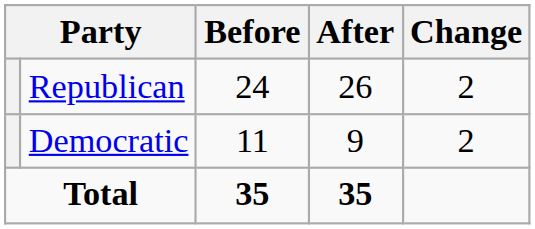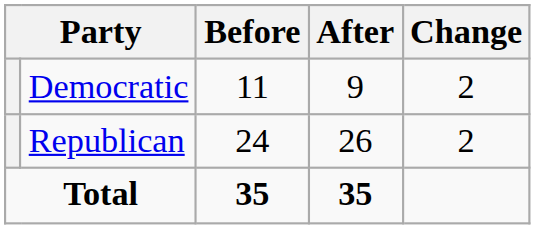rows swapped: (107, 85) <-> (109, 140)
